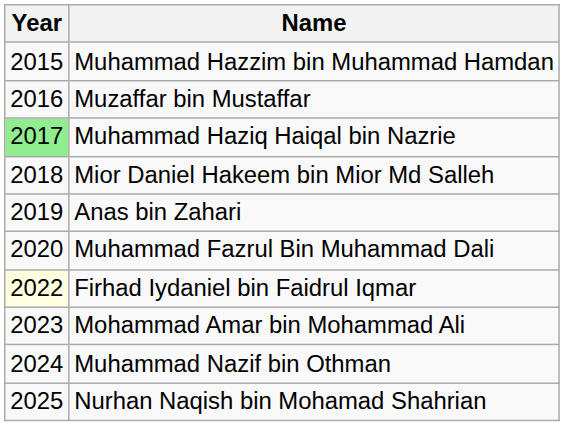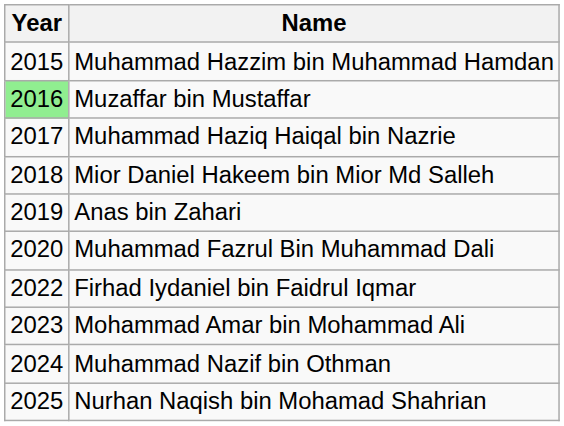(37, 99) no background -> (37, 99) lightgreen background
(37, 136) lightgreen background -> (37, 136) no background
(37, 288) lightyellow background -> (37, 288) no background
